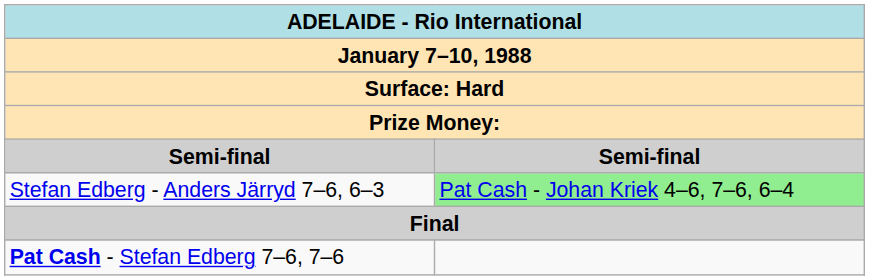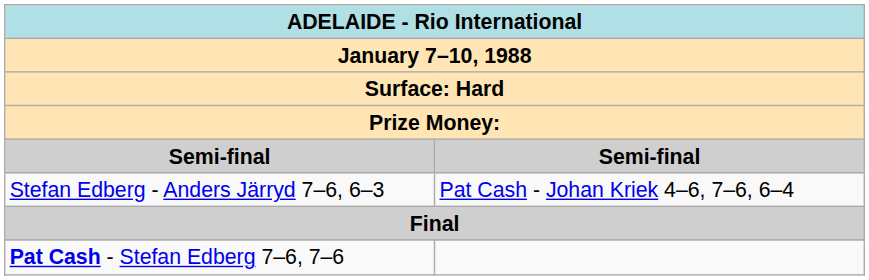(617, 190) lightgreen background -> (617, 190) no background
